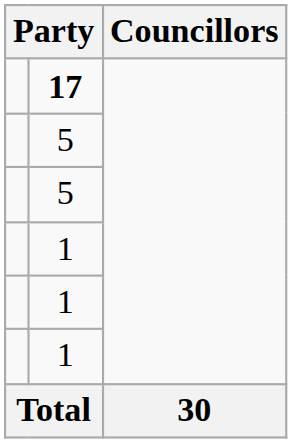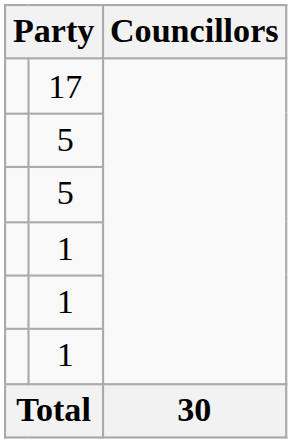(65, 85) bold -> (65, 85) normal
